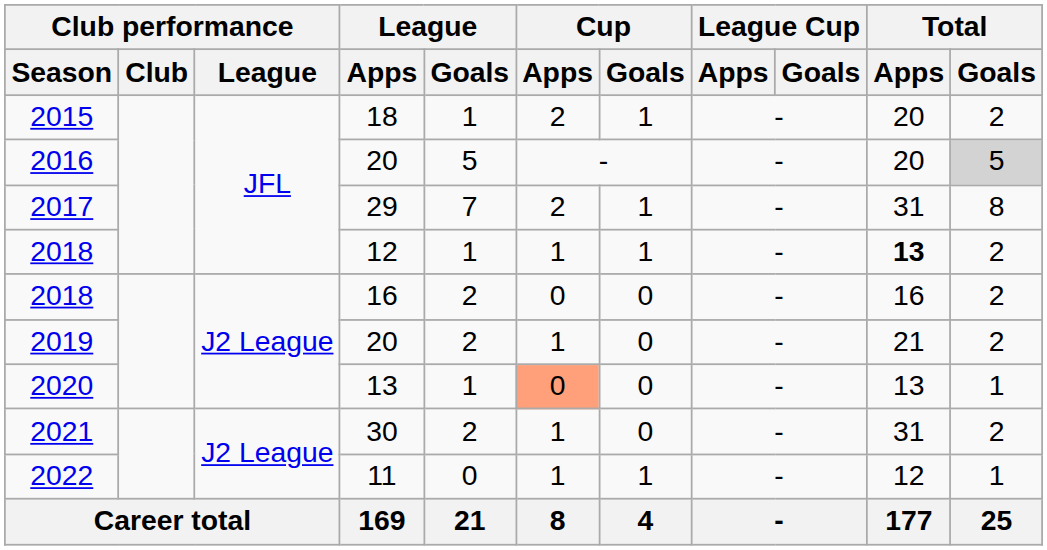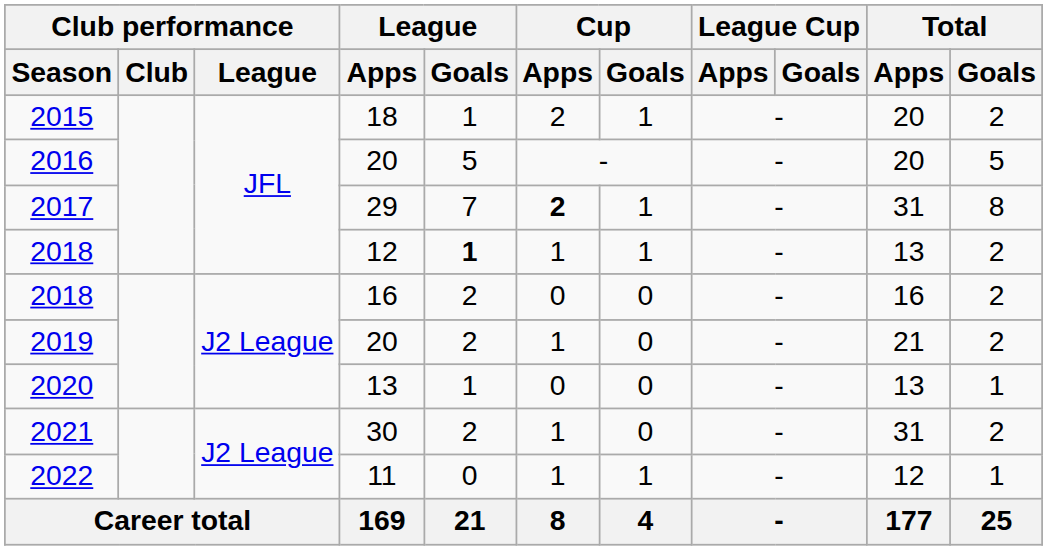(997, 161) lightgrey background -> (997, 161) no background
(558, 206) normal -> (558, 206) bold
(470, 251) normal -> (470, 251) bold
(909, 251) bold -> (909, 251) normal
(558, 386) lightsalmon background -> (558, 386) no background
